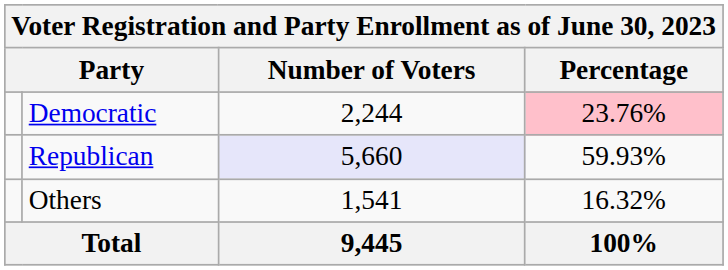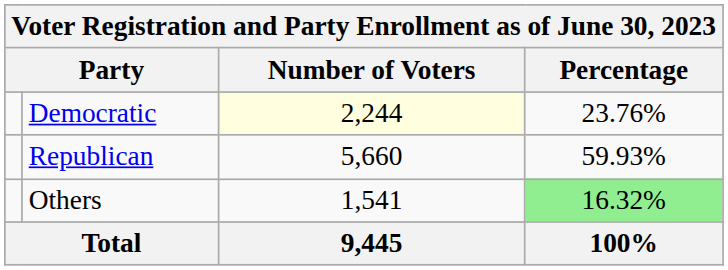(372, 112) no background -> (372, 112) lightyellow background
(624, 112) pink background -> (624, 112) no background
(372, 156) lavender background -> (372, 156) no background
(624, 199) no background -> (624, 199) lightgreen background
